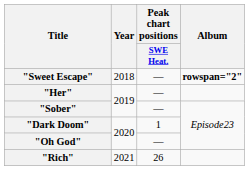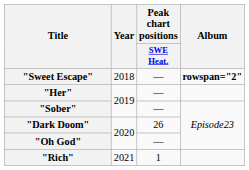(158, 125) 1 -> (158, 125) 26
(158, 157) 26 -> (158, 157) 1
